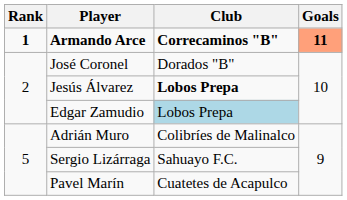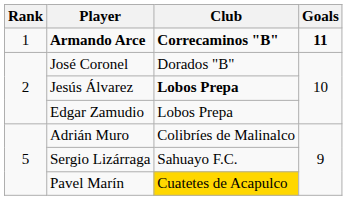(25, 40) bold -> (25, 40) normal
(320, 40) lightsalmon background -> (320, 40) no background
(195, 111) lightblue background -> (195, 111) no background
(222, 183) no background -> (222, 183) gold background
